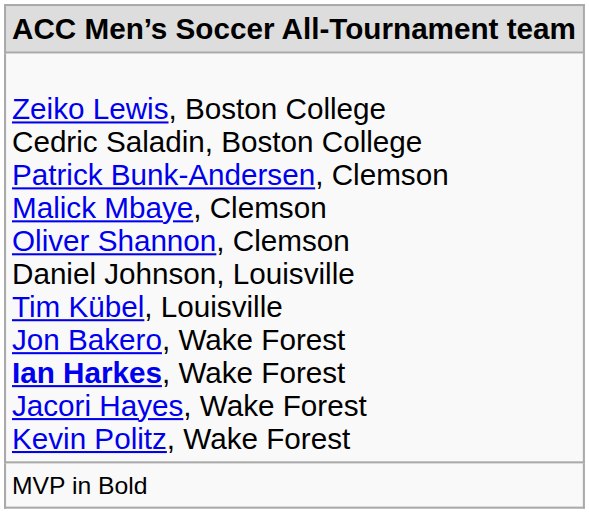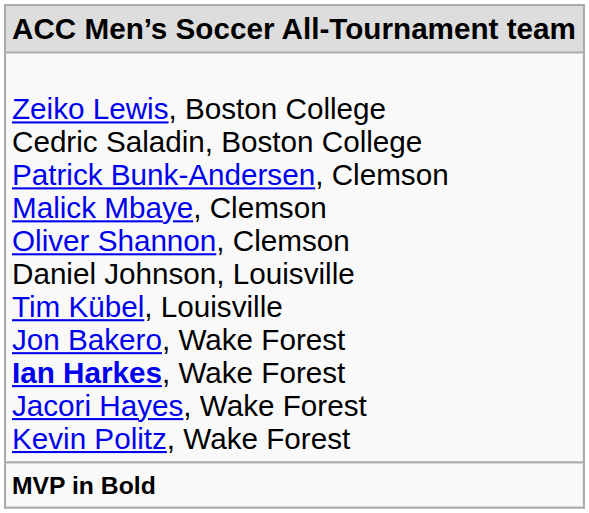(80, 487) normal -> (84, 485) bold
